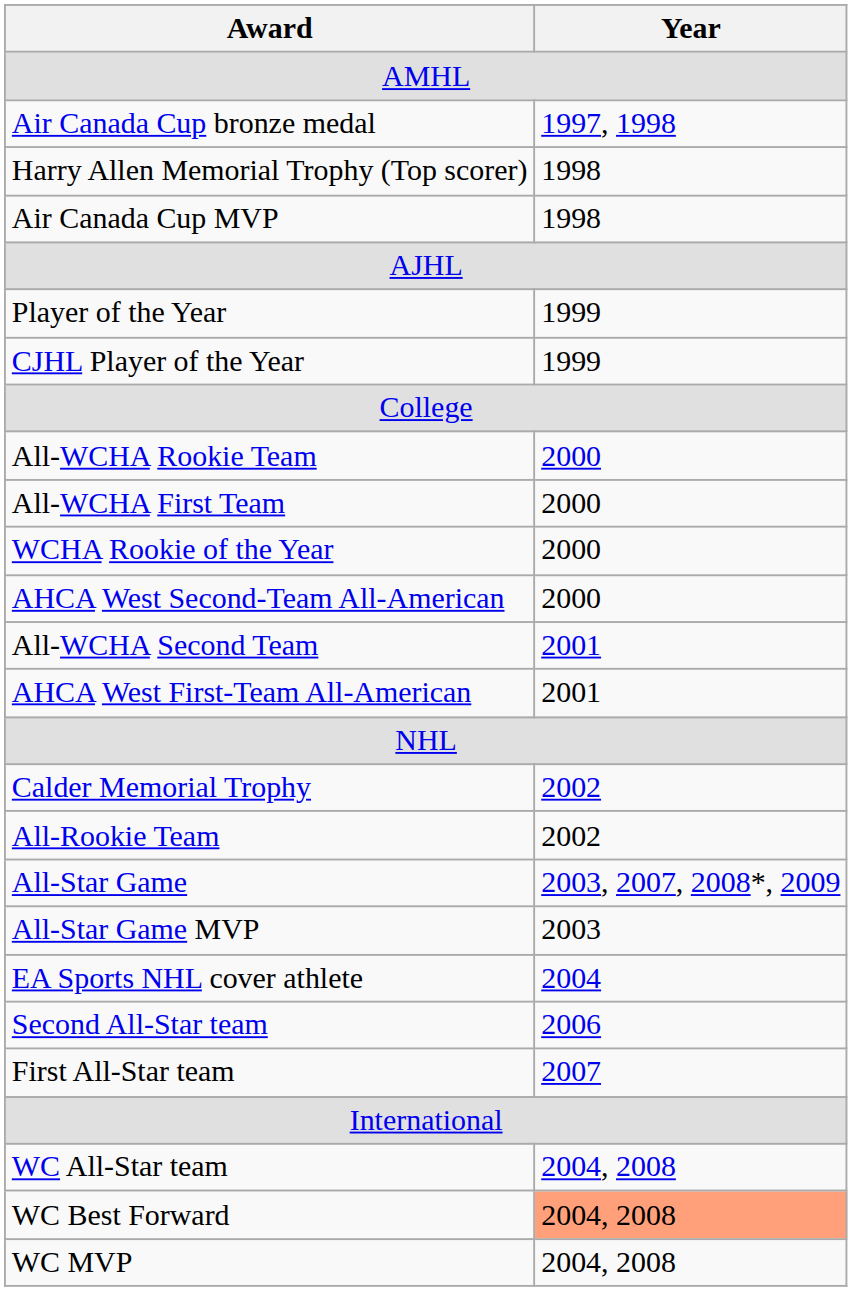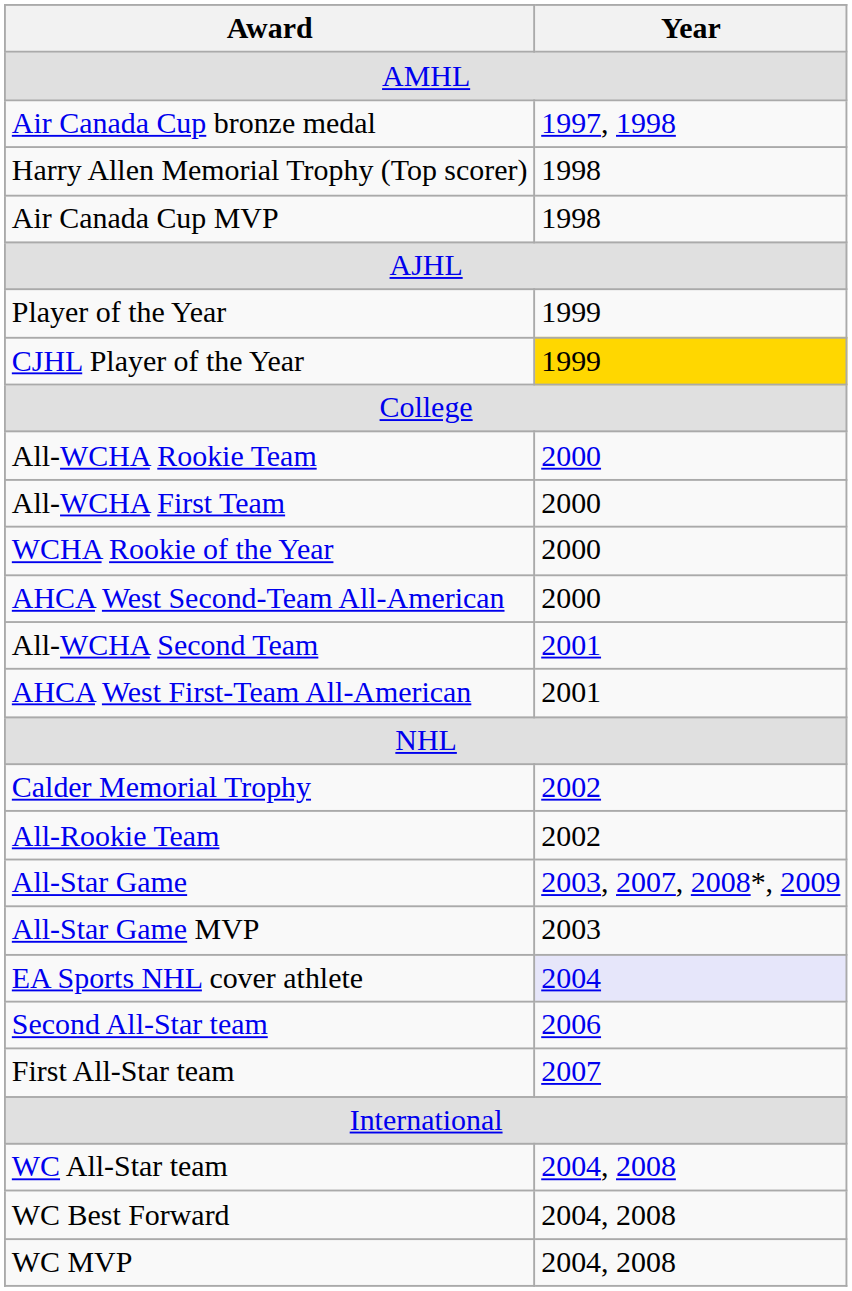(571, 360) no background -> (571, 360) gold background
(571, 977) no background -> (571, 977) lavender background
(609, 1214) lightsalmon background -> (609, 1214) no background
